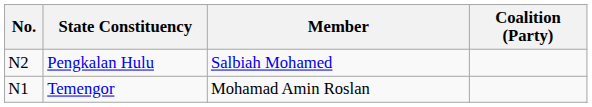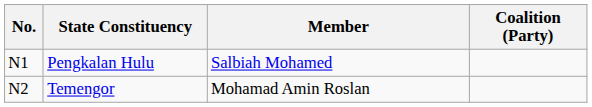(19, 62) N2 -> (19, 62) N1
(19, 89) N1 -> (19, 89) N2
